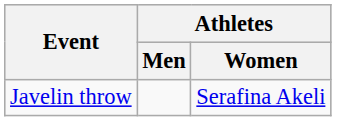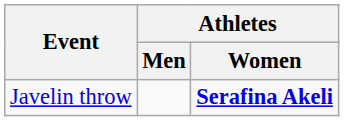(261, 97) normal -> (265, 97) bold
